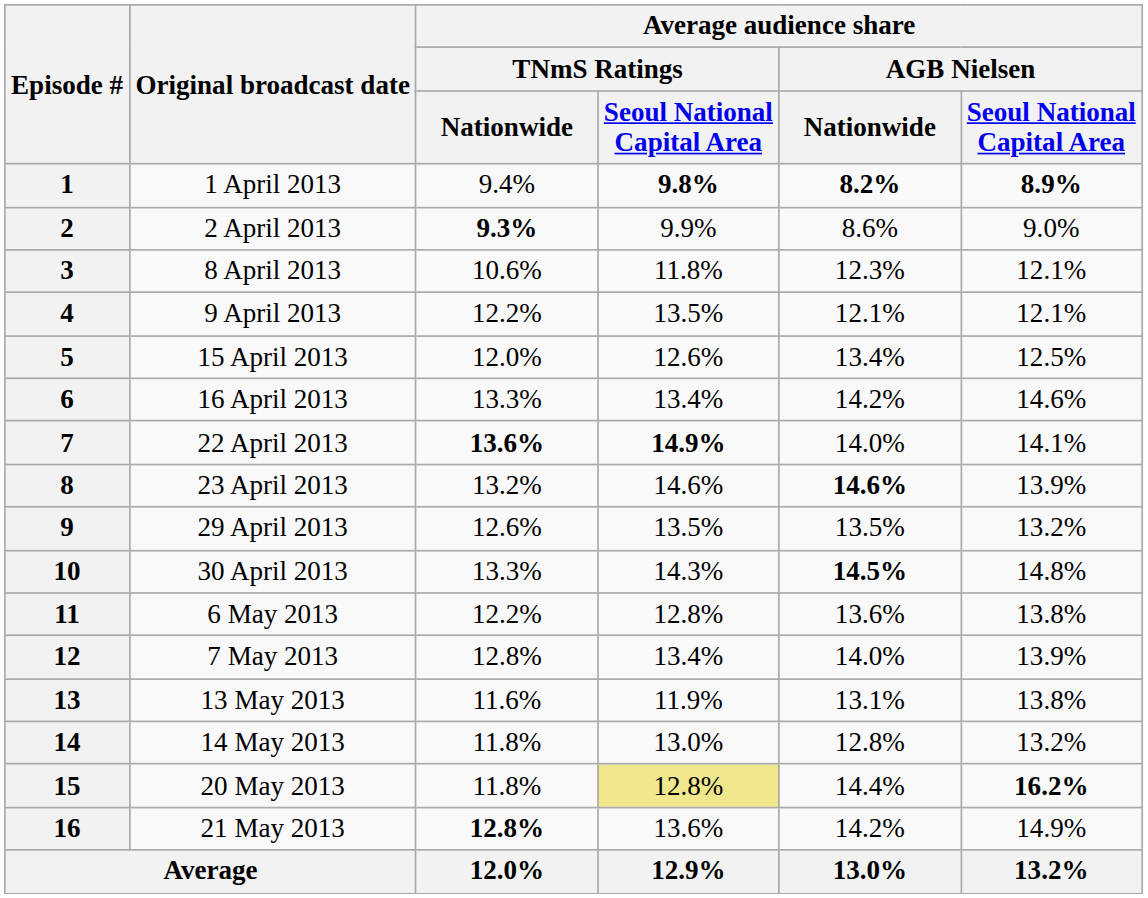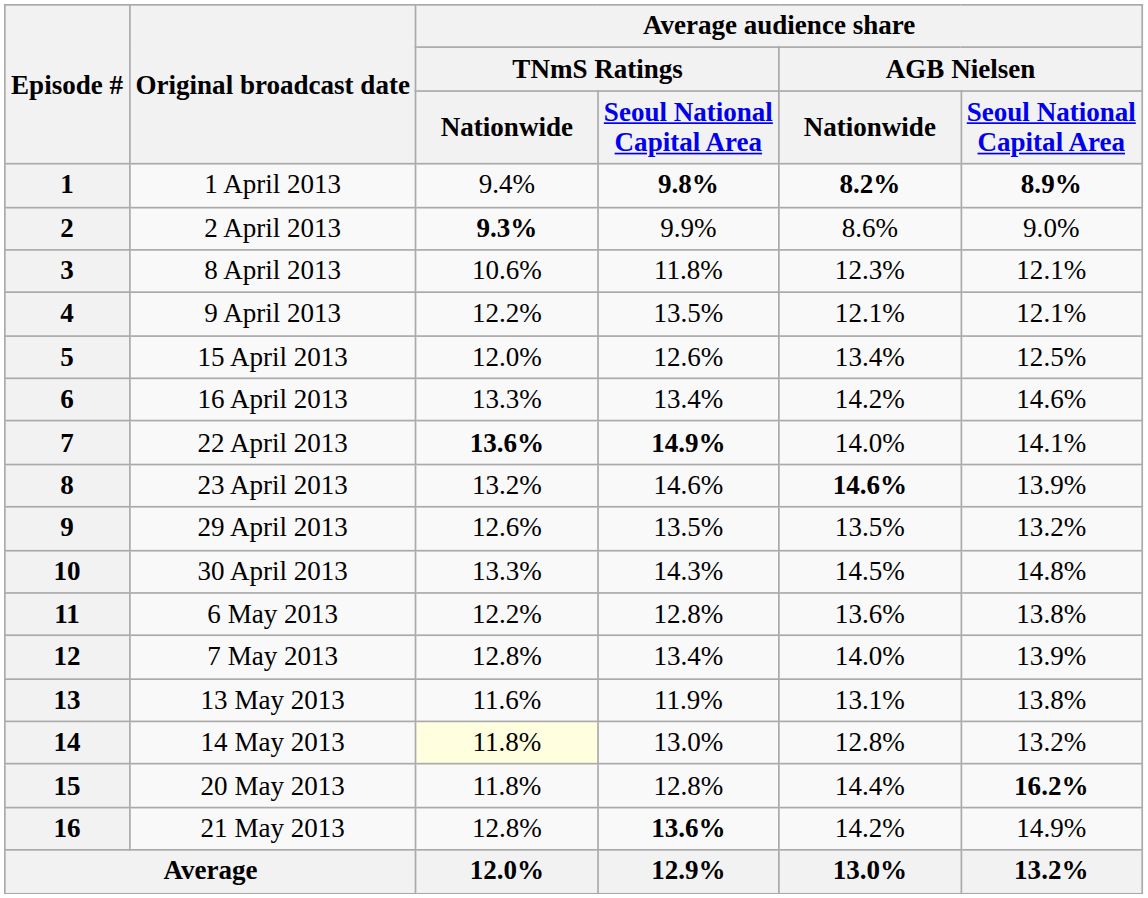(870, 570) bold -> (870, 570) normal
(507, 742) no background -> (507, 742) lightyellow background
(688, 785) khaki background -> (688, 785) no background
(507, 828) bold -> (507, 828) normal
(688, 828) normal -> (688, 828) bold
